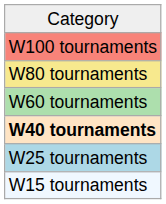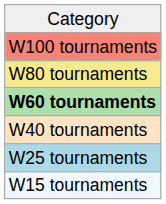(78, 102) normal -> (82, 102) bold
(82, 130) bold -> (78, 130) normal
